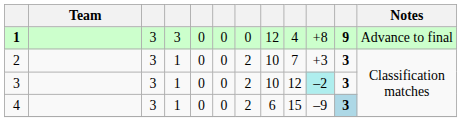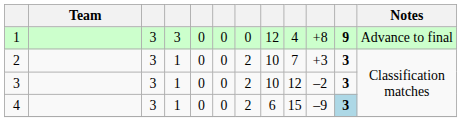(17, 37) bold -> (17, 37) normal
(320, 82) paleturquoise background -> (320, 82) no background
